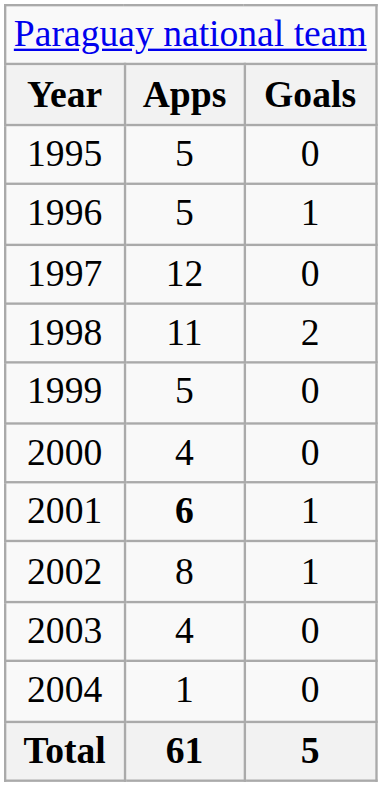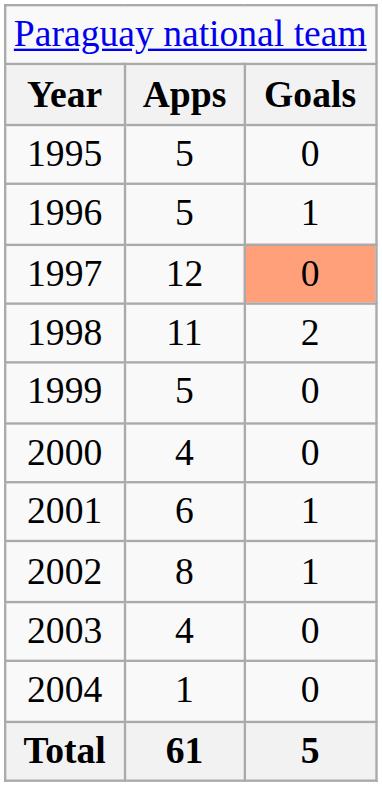(310, 272) no background -> (310, 272) lightsalmon background
(184, 511) bold -> (184, 511) normal
